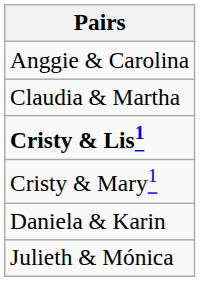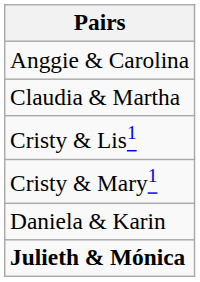(77, 137) bold -> (73, 137) normal
(92, 257) normal -> (98, 257) bold
